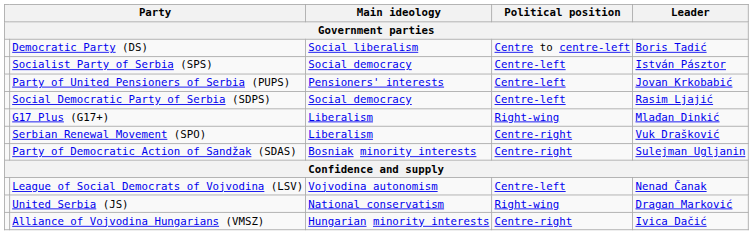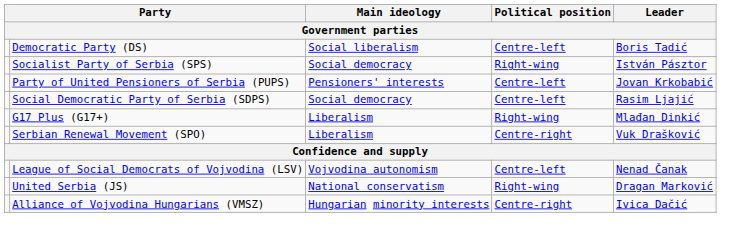(562, 48) Centre to centre-left -> (530, 48) Centre-left
(530, 65) Centre-left -> (527, 65) Right-wing
- row: (154, 152)
